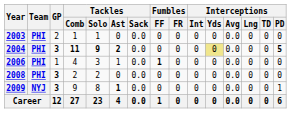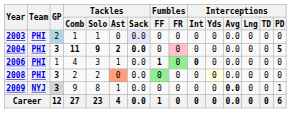(57, 37) no background -> (57, 37) lightblue background
(139, 37) no background -> (139, 37) lavender background
(139, 50) normal -> (139, 50) bold
(178, 50) no background -> (178, 50) pink background
(214, 50) khaki background -> (214, 50) no background
(178, 62) no background -> (178, 62) lightgreen background
(196, 62) normal -> (196, 62) bold
(118, 75) no background -> (118, 75) lightsalmon background
(159, 75) no background -> (159, 75) lightgreen background
(214, 75) no background -> (214, 75) lightyellow background
(57, 88) no background -> (57, 88) lightgrey background
(118, 88) bold -> (118, 88) normal
(233, 88) normal -> (233, 88) bold
